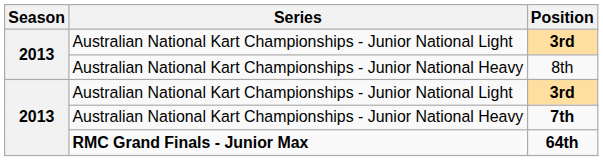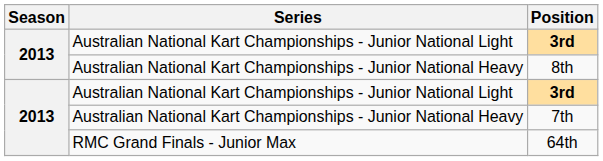(562, 117) bold -> (562, 117) normal
(190, 142) bold -> (184, 142) normal
(562, 142) bold -> (562, 142) normal
